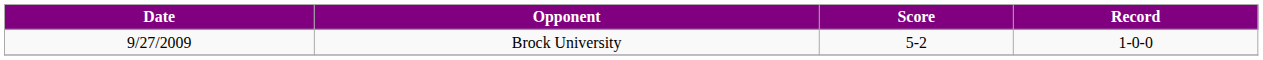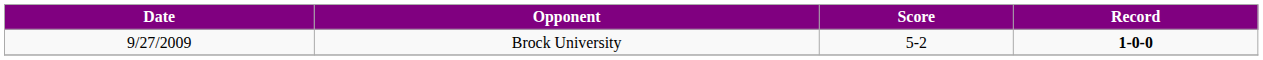(1136, 42) normal -> (1136, 42) bold
